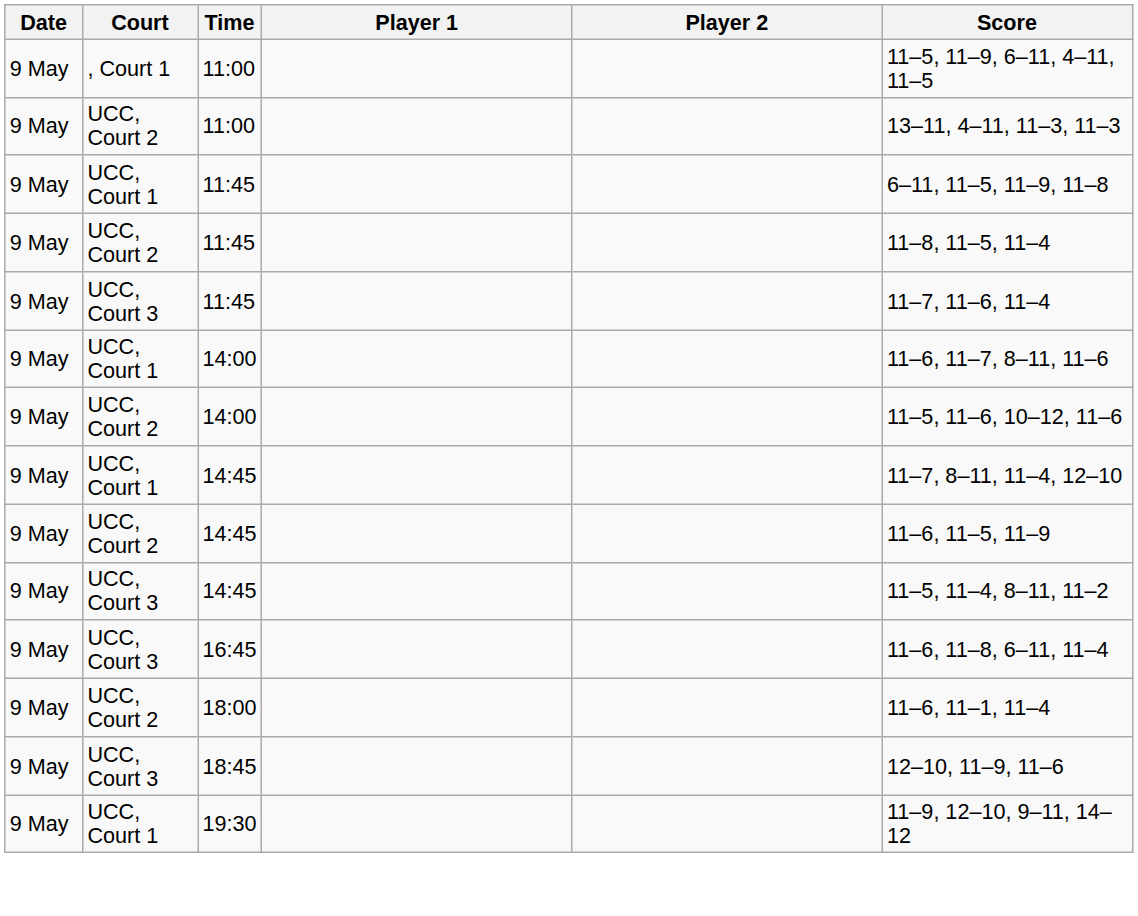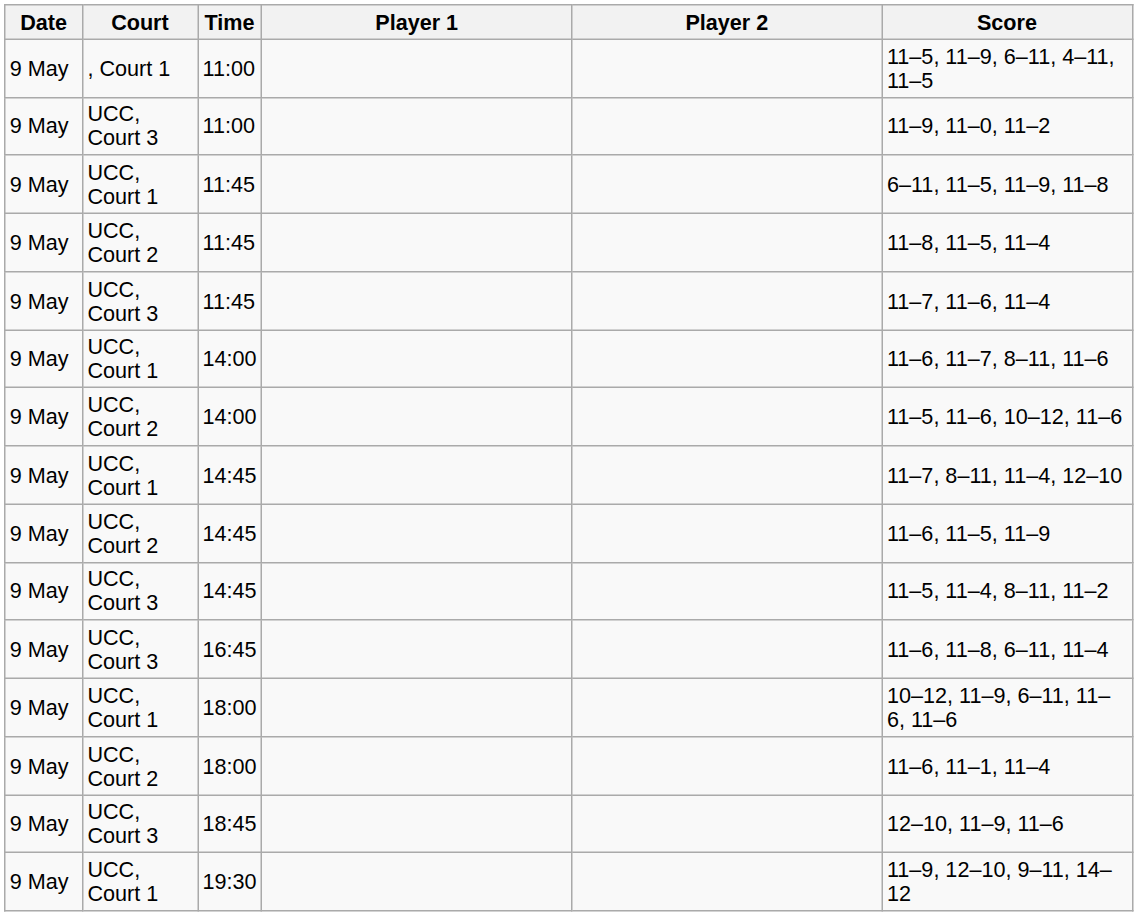- row: (123, 126)
+ row: (123, 126)
+ row: (123, 708)
